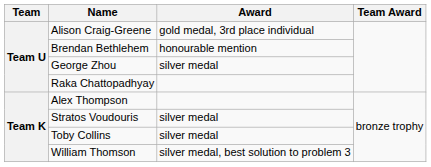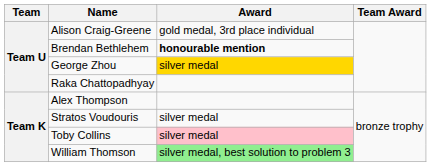(208, 48) normal -> (212, 48) bold
(189, 65) no background -> (189, 65) gold background
(189, 135) no background -> (189, 135) pink background
(255, 153) no background -> (255, 153) lightgreen background
